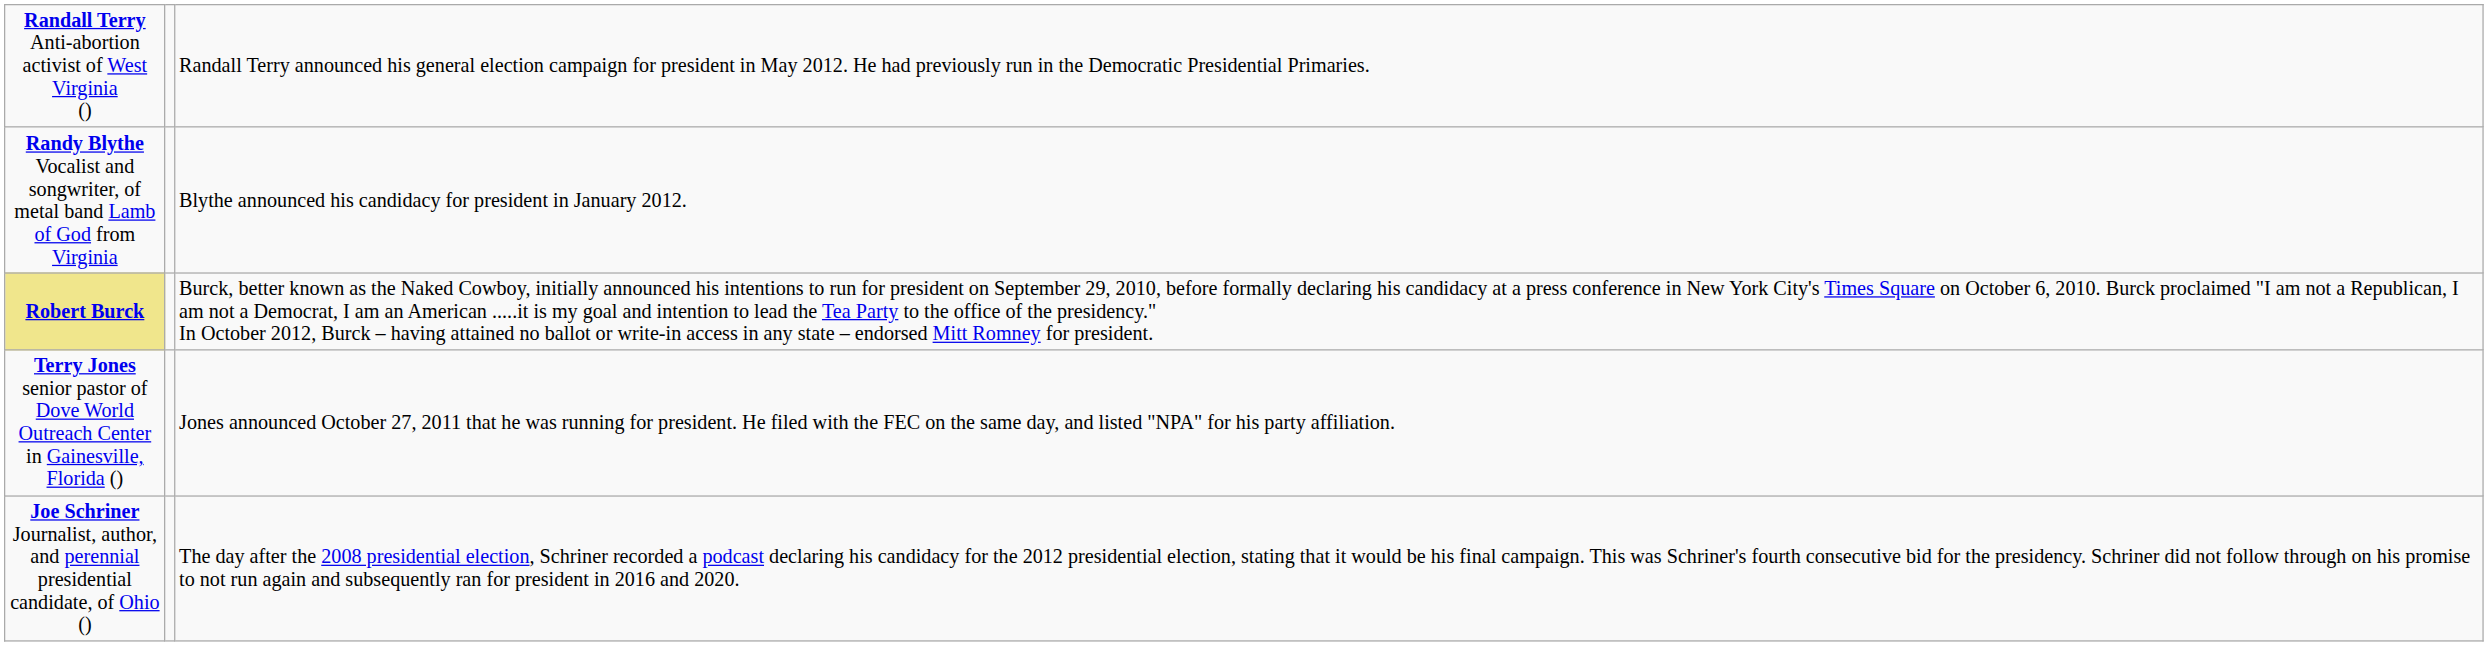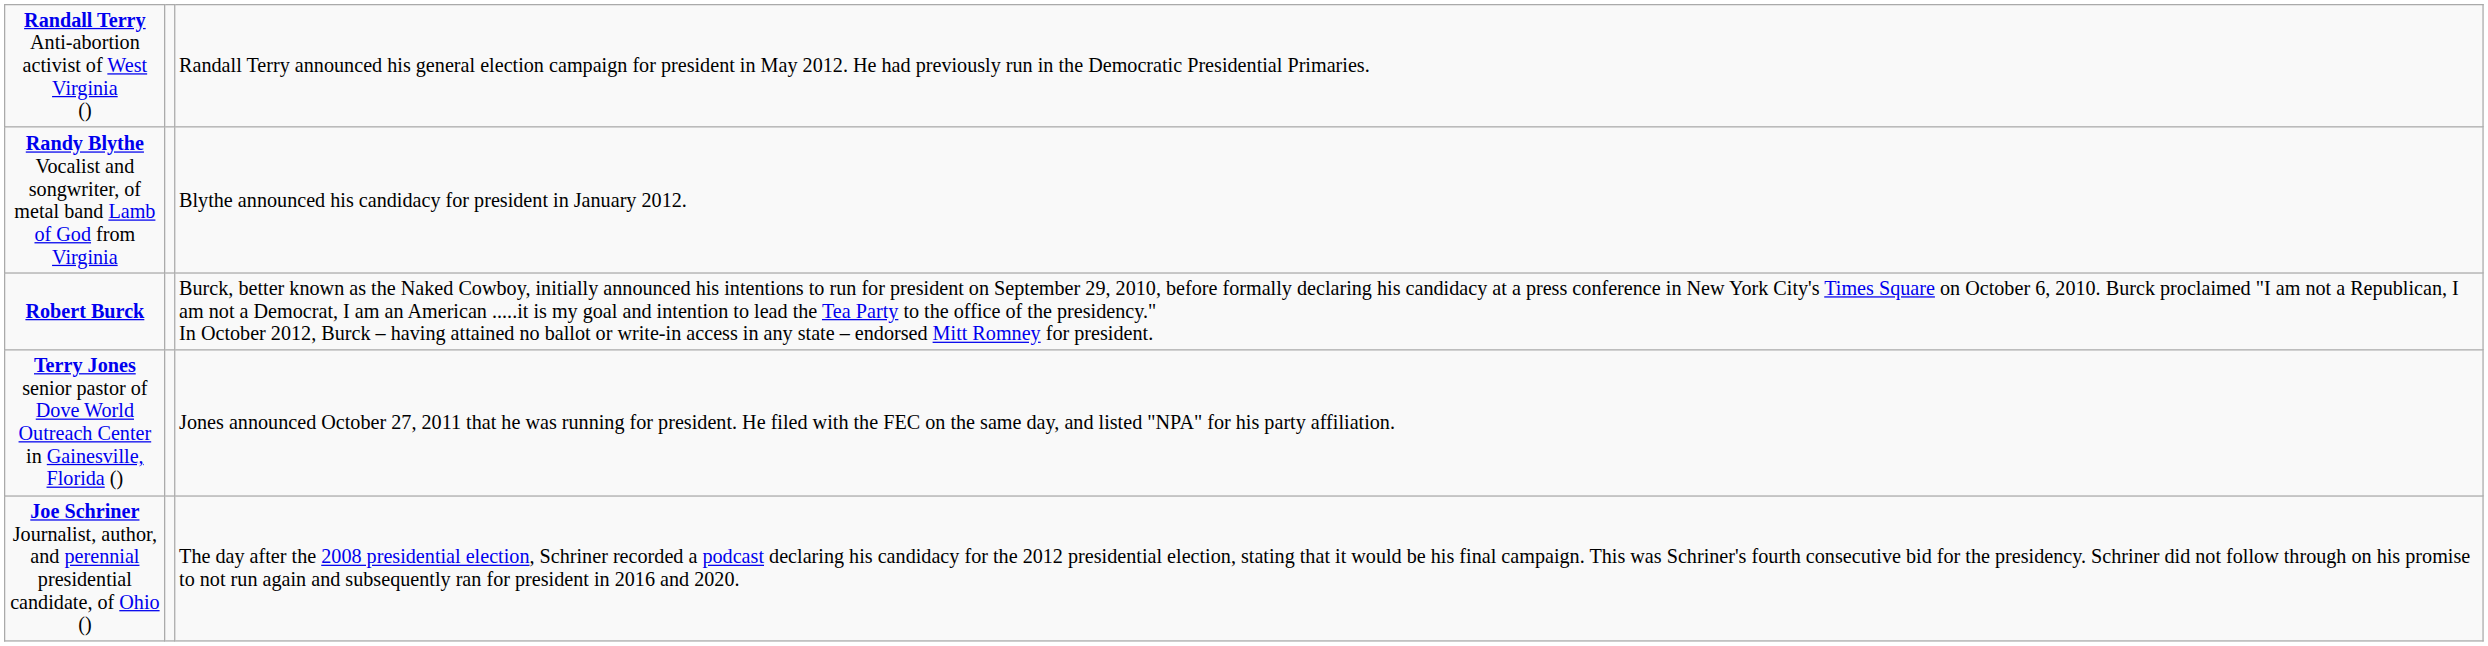(85, 311) khaki background -> (85, 311) no background
